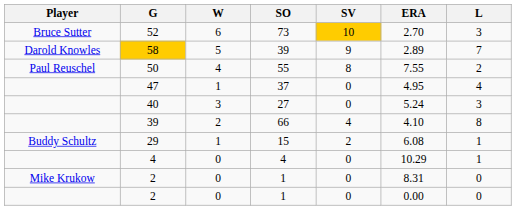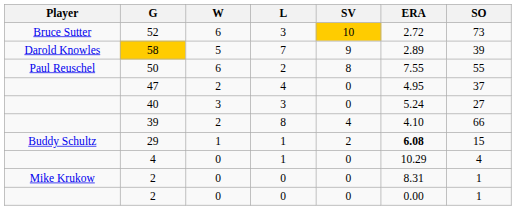columns swapped: (479, 13) <-> (283, 13)
(414, 31) 2.70 -> (414, 31) 2.72
(218, 68) 4 -> (218, 68) 6
(218, 86) 1 -> (218, 86) 2
(414, 141) normal -> (414, 141) bold
